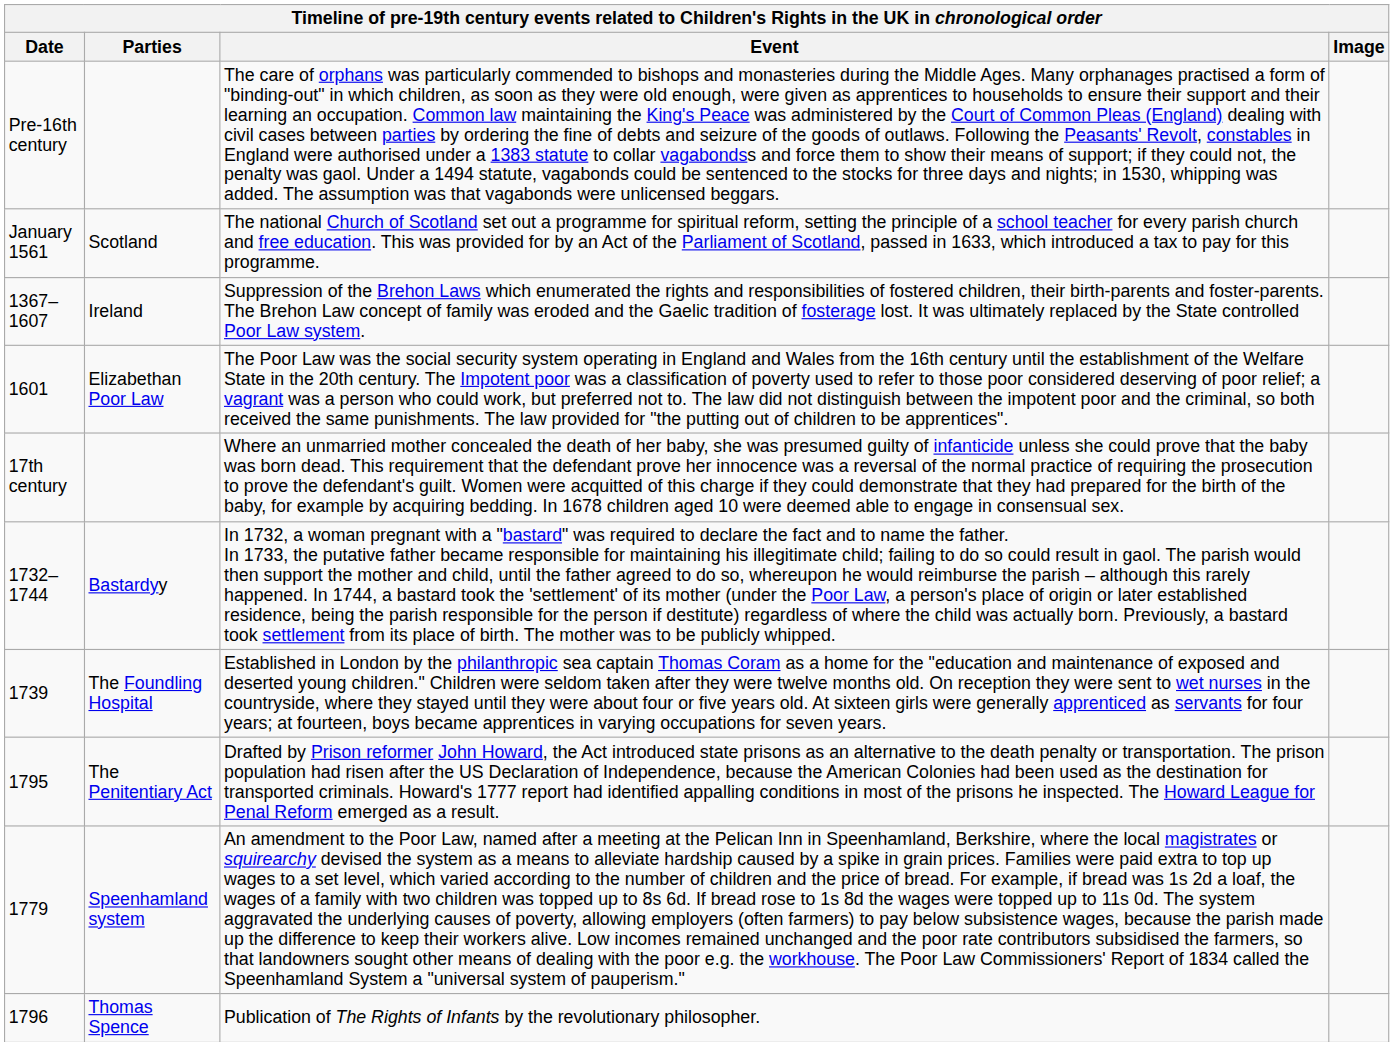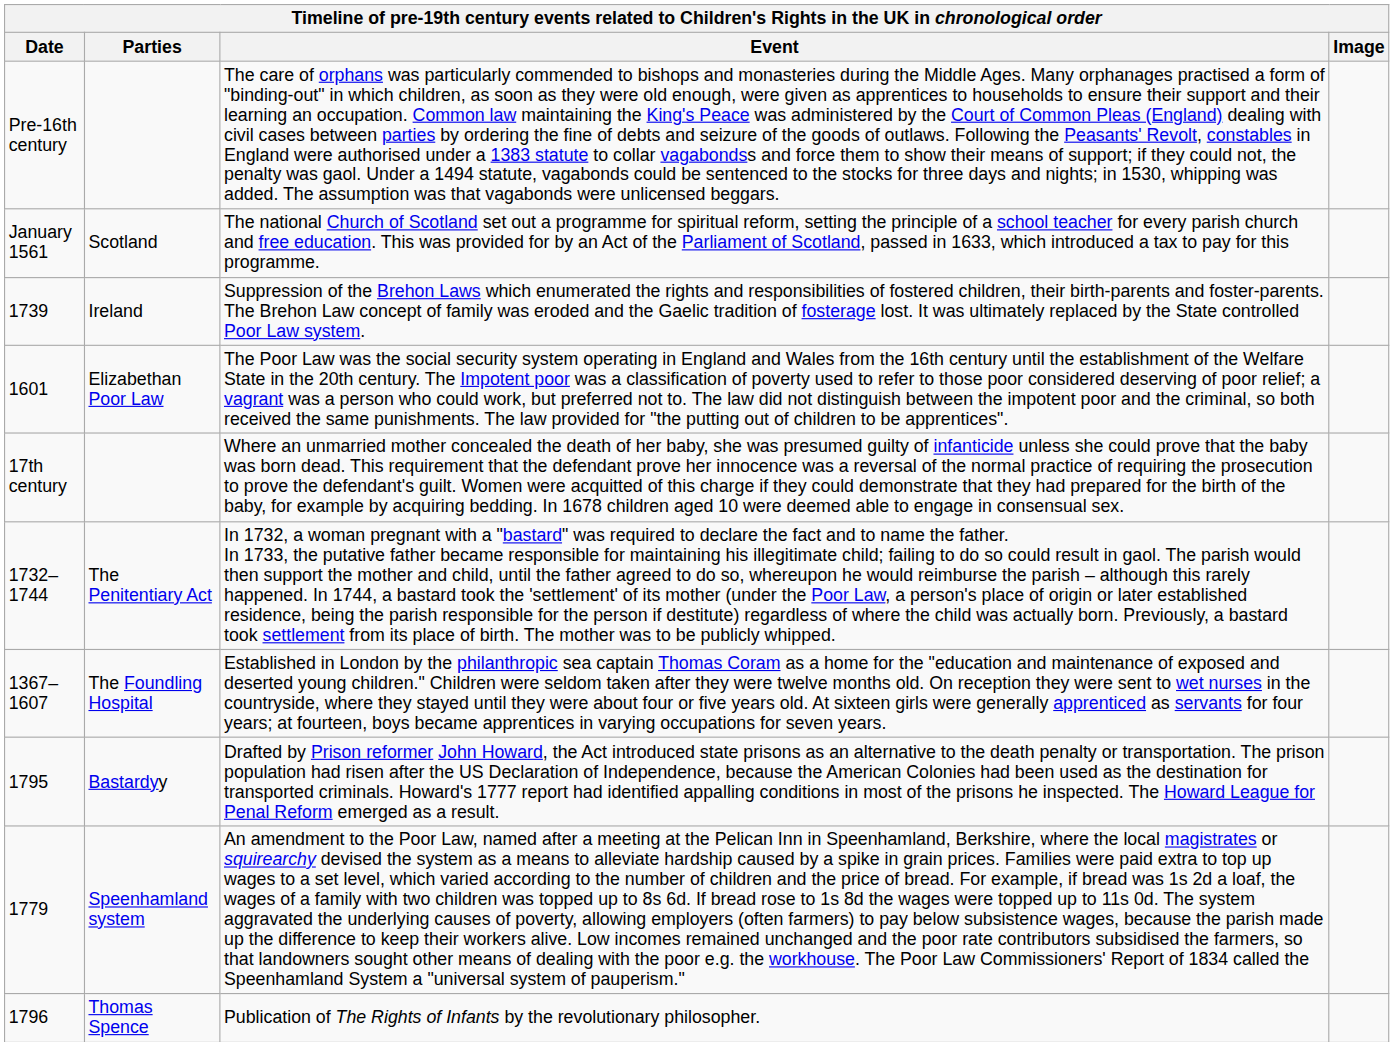(33, 311) 1367–1607 -> (28, 311) 1739
(128, 585) Bastardyy -> (150, 585) The Penitentiary Act
(28, 693) 1739 -> (33, 693) 1367–1607
(150, 781) The Penitentiary Act -> (128, 781) Bastardyy
